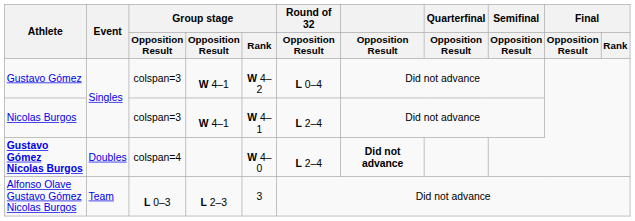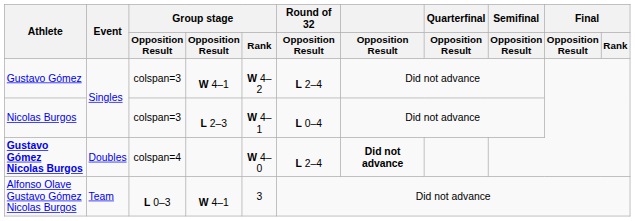(309, 84) L 0–4 -> (309, 84) L 2–4
(214, 124) W 4–1 -> (214, 124) L 2–3
(309, 124) L 2–4 -> (309, 124) L 0–4
(214, 203) L 2–3 -> (214, 203) W 4–1
